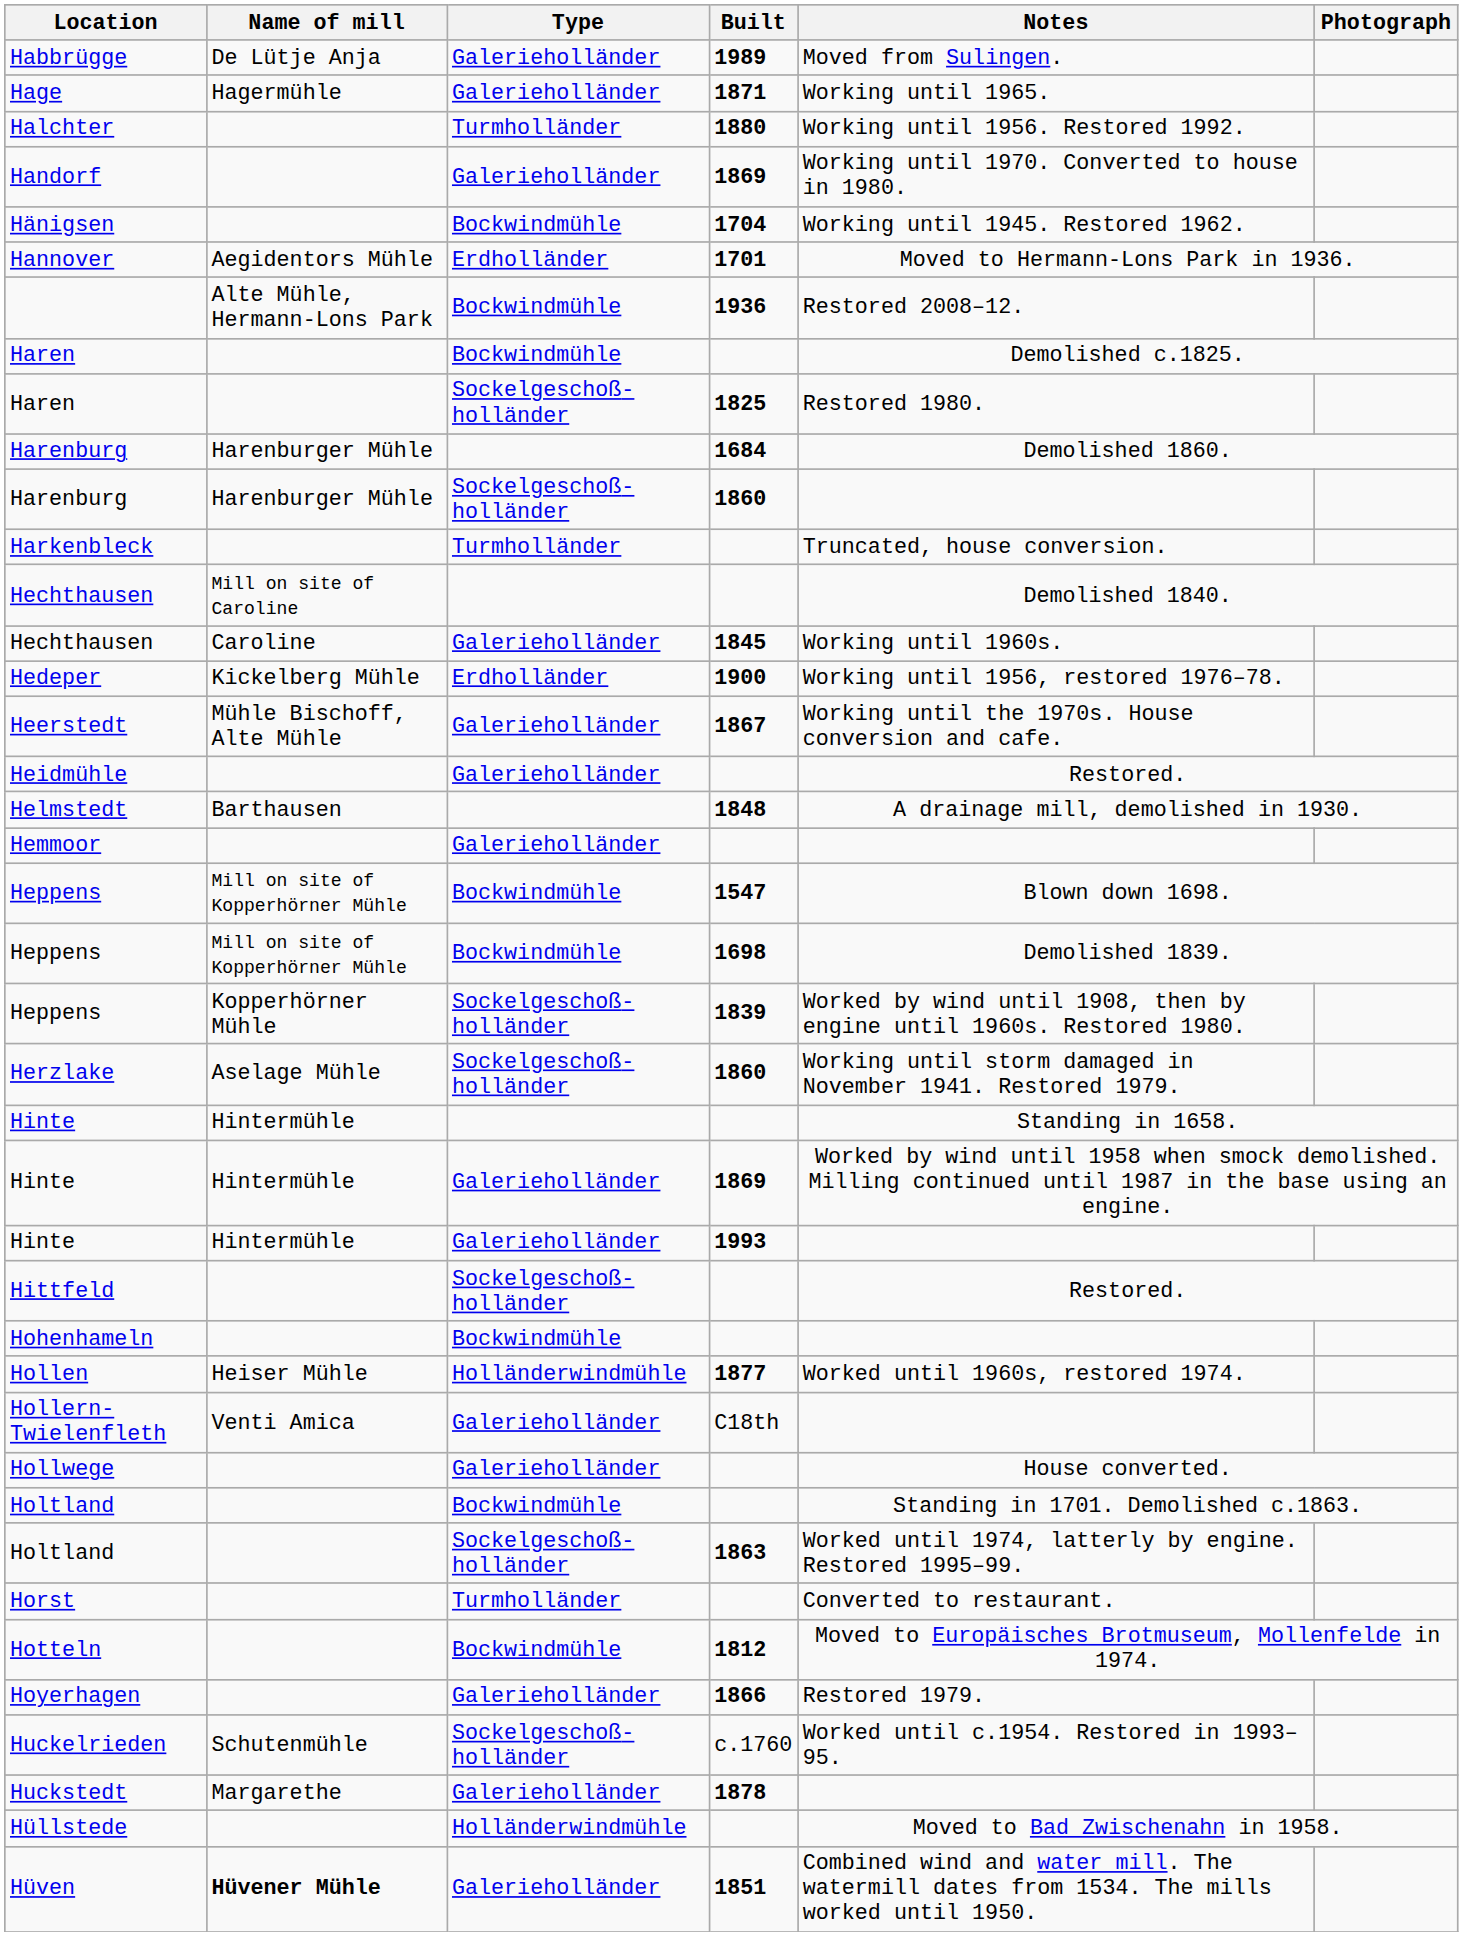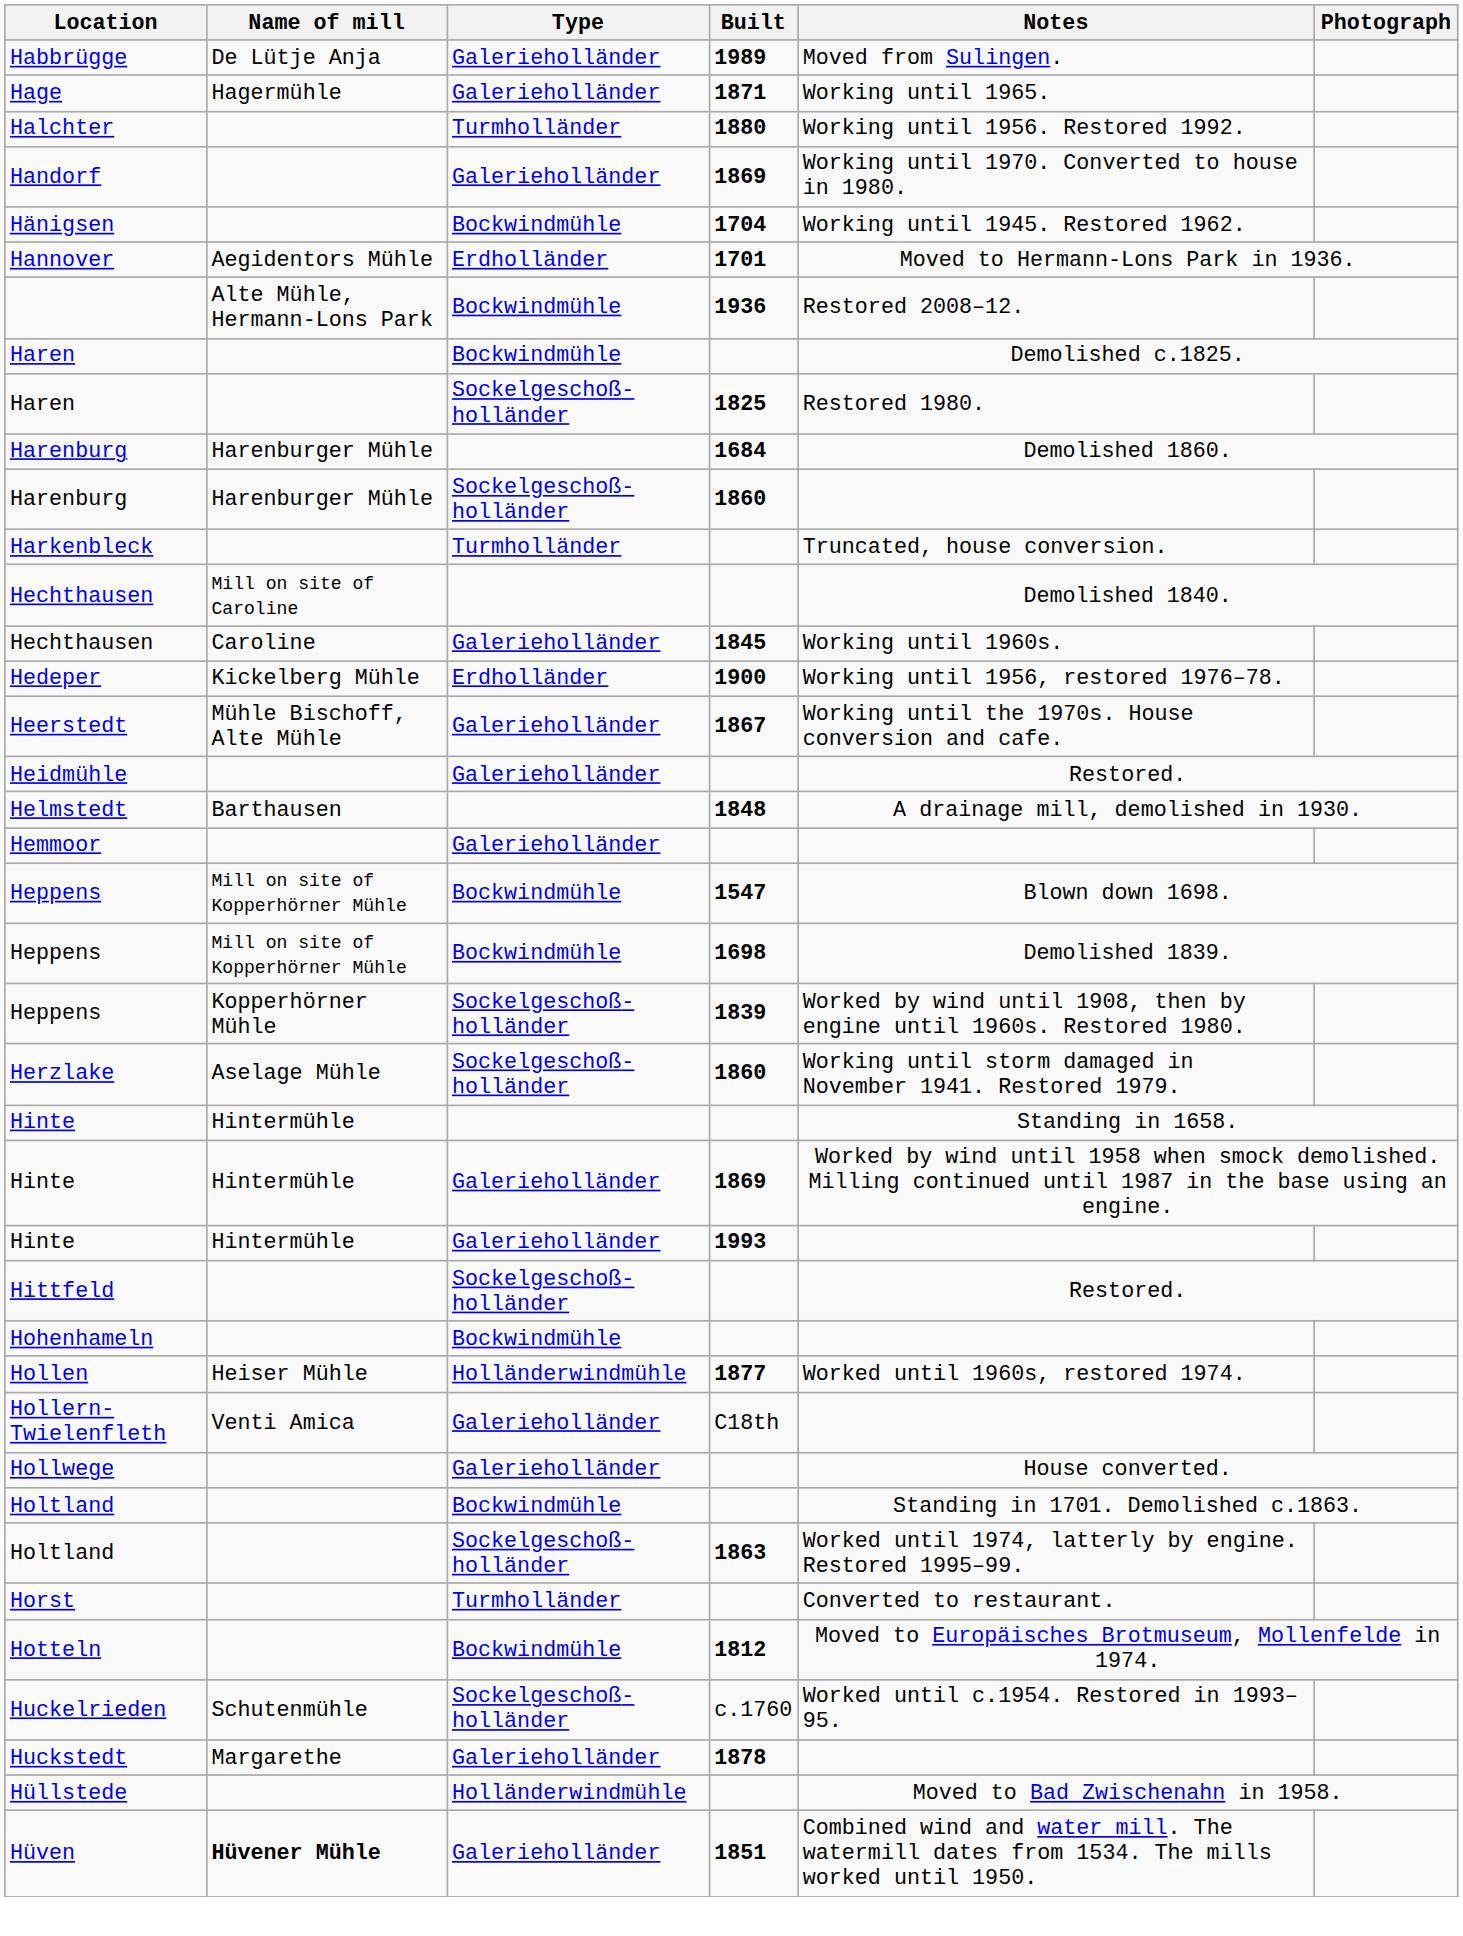- row: (75, 1697)
